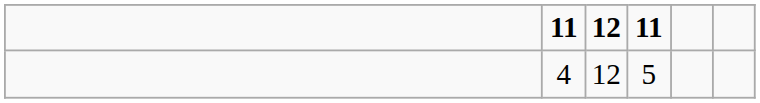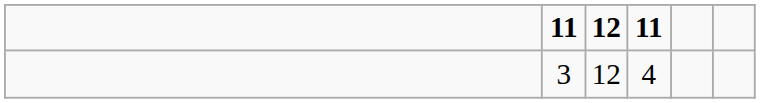(564, 73) 4 -> (564, 73) 3
(649, 73) 5 -> (649, 73) 4
